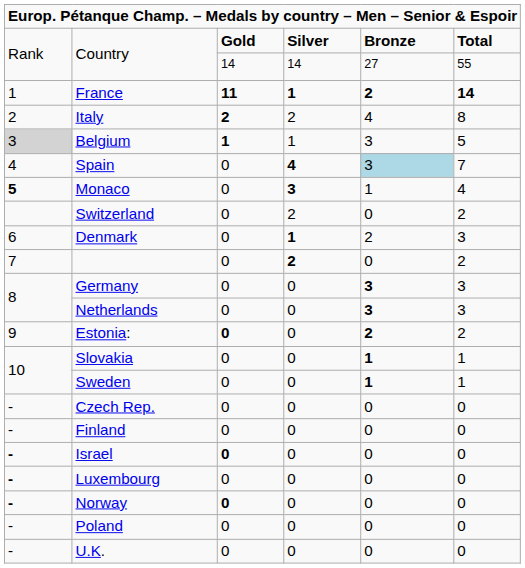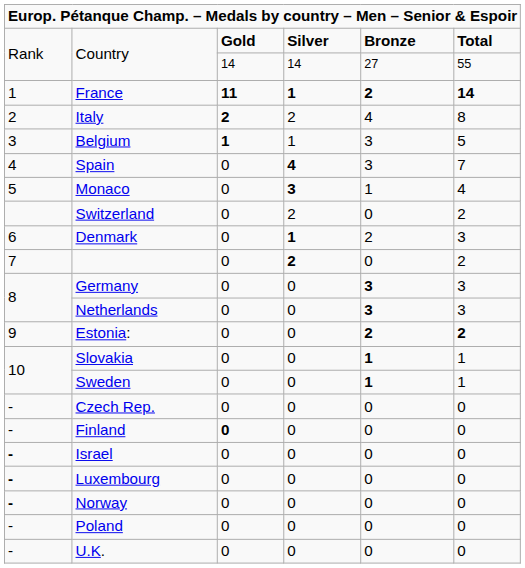(12, 141) lightgrey background -> (12, 141) no background
(368, 165) lightblue background -> (368, 165) no background
(12, 189) bold -> (12, 189) normal
(225, 334) bold -> (225, 334) normal
(461, 334) normal -> (461, 334) bold
(225, 430) normal -> (225, 430) bold
(225, 454) bold -> (225, 454) normal
(225, 502) bold -> (225, 502) normal
